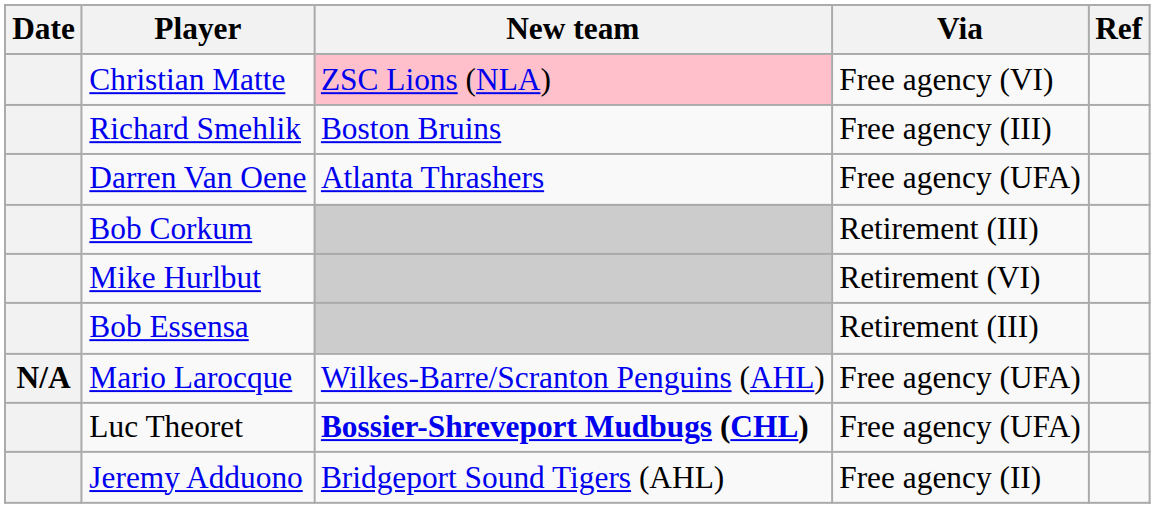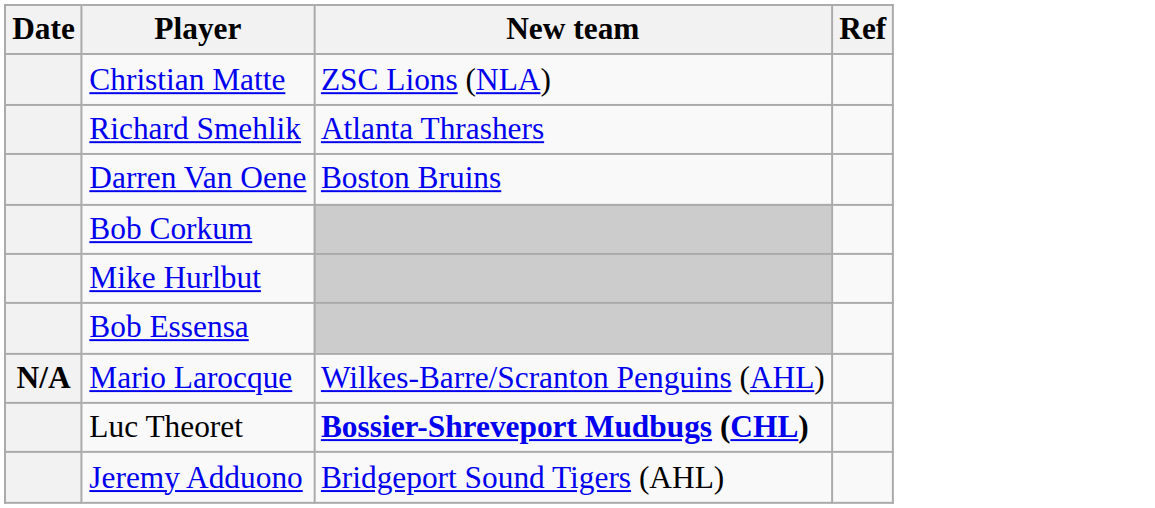- column: (960, 29)
(436, 79) pink background -> (436, 79) no background
(411, 128) Boston Bruins -> (433, 128) Atlanta Thrashers
(433, 178) Atlanta Thrashers -> (411, 178) Boston Bruins
